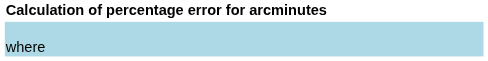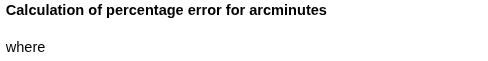(26, 47) lightblue background -> (26, 47) no background
